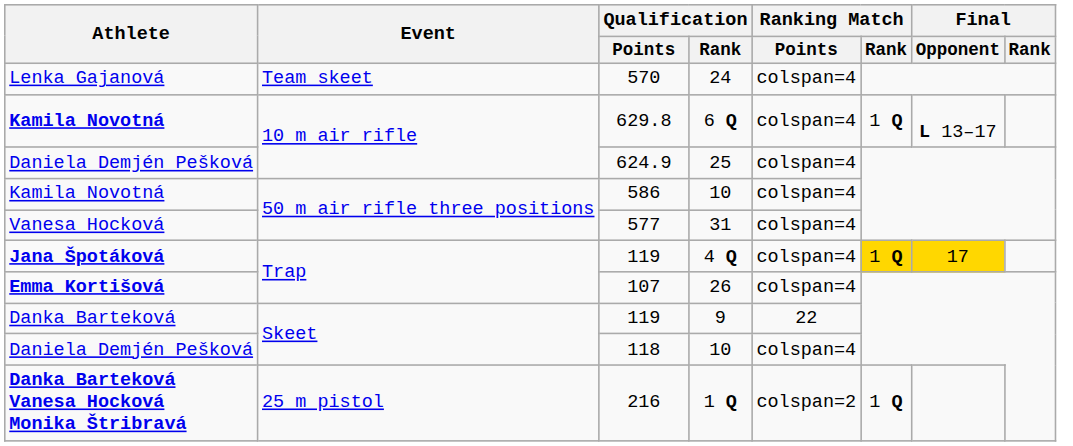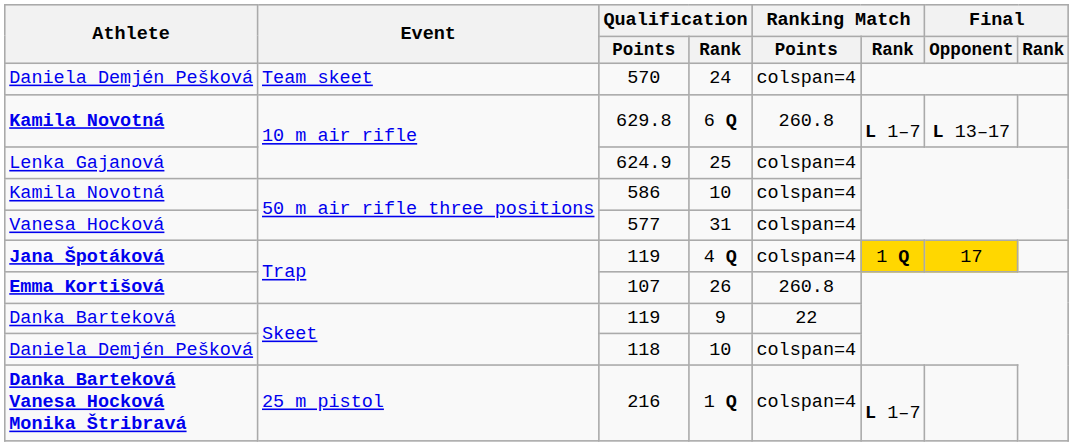(87, 79) Lenka Gajanová -> (131, 79) Daniela Demjén Pešková
(806, 121) colspan=4 -> (806, 121) 260.8
(886, 121) 1 Q -> (893, 132) L 1–7
(131, 163) Daniela Demjén Pešková -> (87, 163) Lenka Gajanová
(806, 287) colspan=4 -> (806, 287) 260.8
(806, 402) colspan=2 -> (806, 402) colspan=4
(886, 402) 1 Q -> (893, 413) L 1–7
